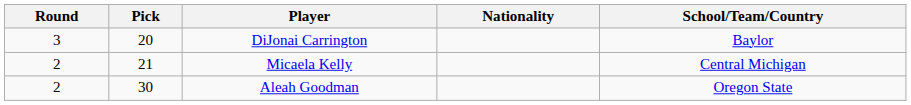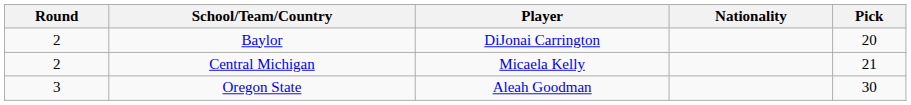columns swapped: (146, 16) <-> (753, 16)
(57, 40) 3 -> (57, 40) 2
(57, 87) 2 -> (57, 87) 3
